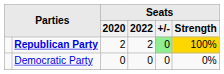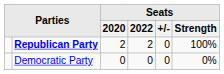(167, 45) lightgreen background -> (167, 45) no background
(204, 45) gold background -> (204, 45) no background
